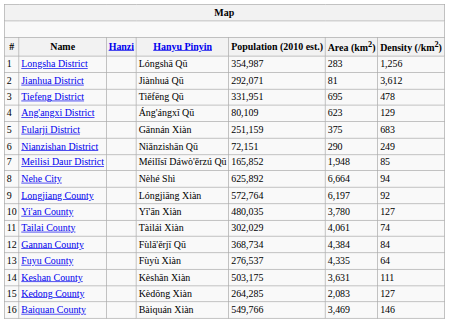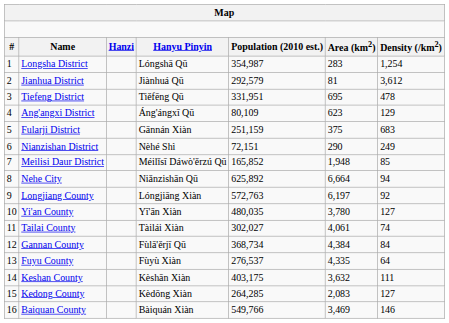(391, 64) 1,256 -> (391, 64) 1,254
(247, 81) 292,071 -> (247, 81) 292,579
(168, 146) Niǎnzishān Qū -> (157, 146) Nèhé Shì
(157, 179) Nèhé Shì -> (168, 179) Niǎnzishān Qū
(247, 195) 572,764 -> (247, 195) 572,763
(247, 228) 302,029 -> (247, 228) 302,027
(247, 277) 503,175 -> (247, 277) 403,175
(339, 277) 3,631 -> (339, 277) 3,632
